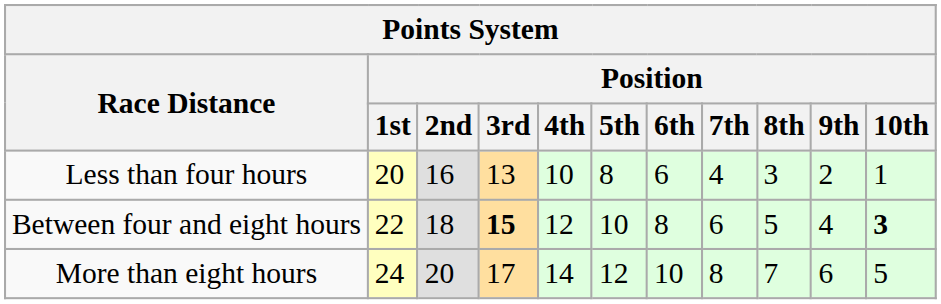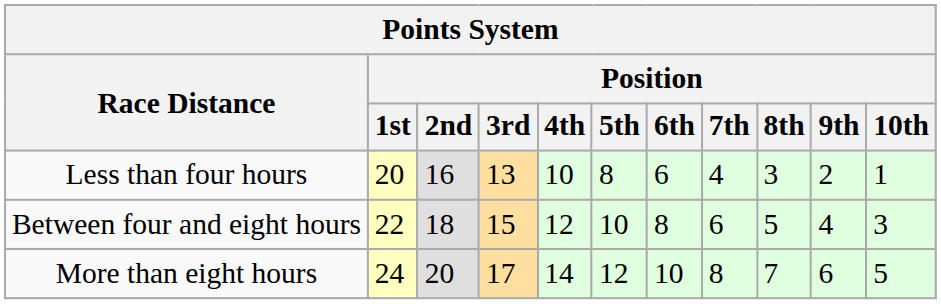(501, 223) bold -> (501, 223) normal
(881, 223) bold -> (881, 223) normal
